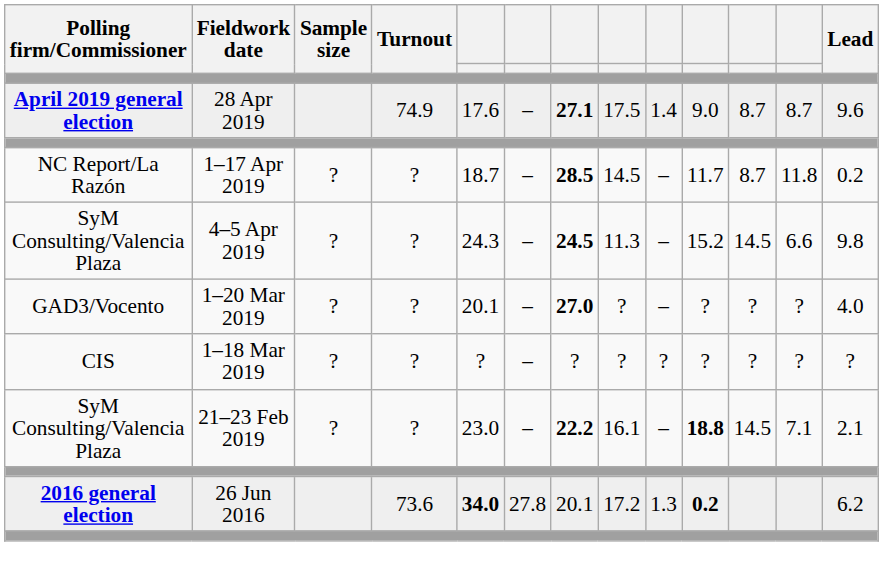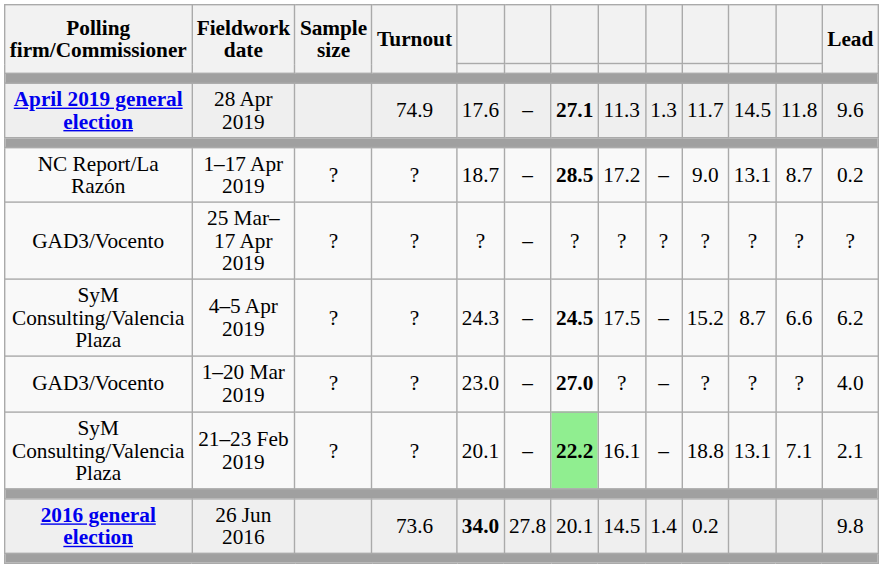(622, 110) 17.5 -> (622, 110) 11.3
(664, 110) 1.4 -> (664, 110) 1.3
(705, 110) 9.0 -> (705, 110) 11.7
(752, 110) 8.7 -> (752, 110) 14.5
(799, 110) 8.7 -> (799, 110) 11.8
(622, 175) 14.5 -> (622, 175) 17.2
(705, 175) 11.7 -> (705, 175) 9.0
(752, 175) 8.7 -> (752, 175) 13.1
(799, 175) 11.8 -> (799, 175) 8.7
+ row: (98, 241)
(622, 241) 11.3 -> (622, 318) 17.5
(752, 241) 14.5 -> (752, 318) 8.7
(850, 241) 9.8 -> (850, 318) 6.2
(480, 306) 20.1 -> (480, 384) 23.0
- row: (98, 361)
(480, 427) 23.0 -> (480, 449) 20.1
(575, 427) no background -> (575, 449) lightgreen background
(705, 427) bold -> (705, 449) normal
(752, 427) 14.5 -> (752, 449) 13.1
(622, 503) 17.2 -> (622, 525) 14.5
(664, 503) 1.3 -> (664, 525) 1.4
(705, 503) bold -> (705, 525) normal
(850, 503) 6.2 -> (850, 525) 9.8
